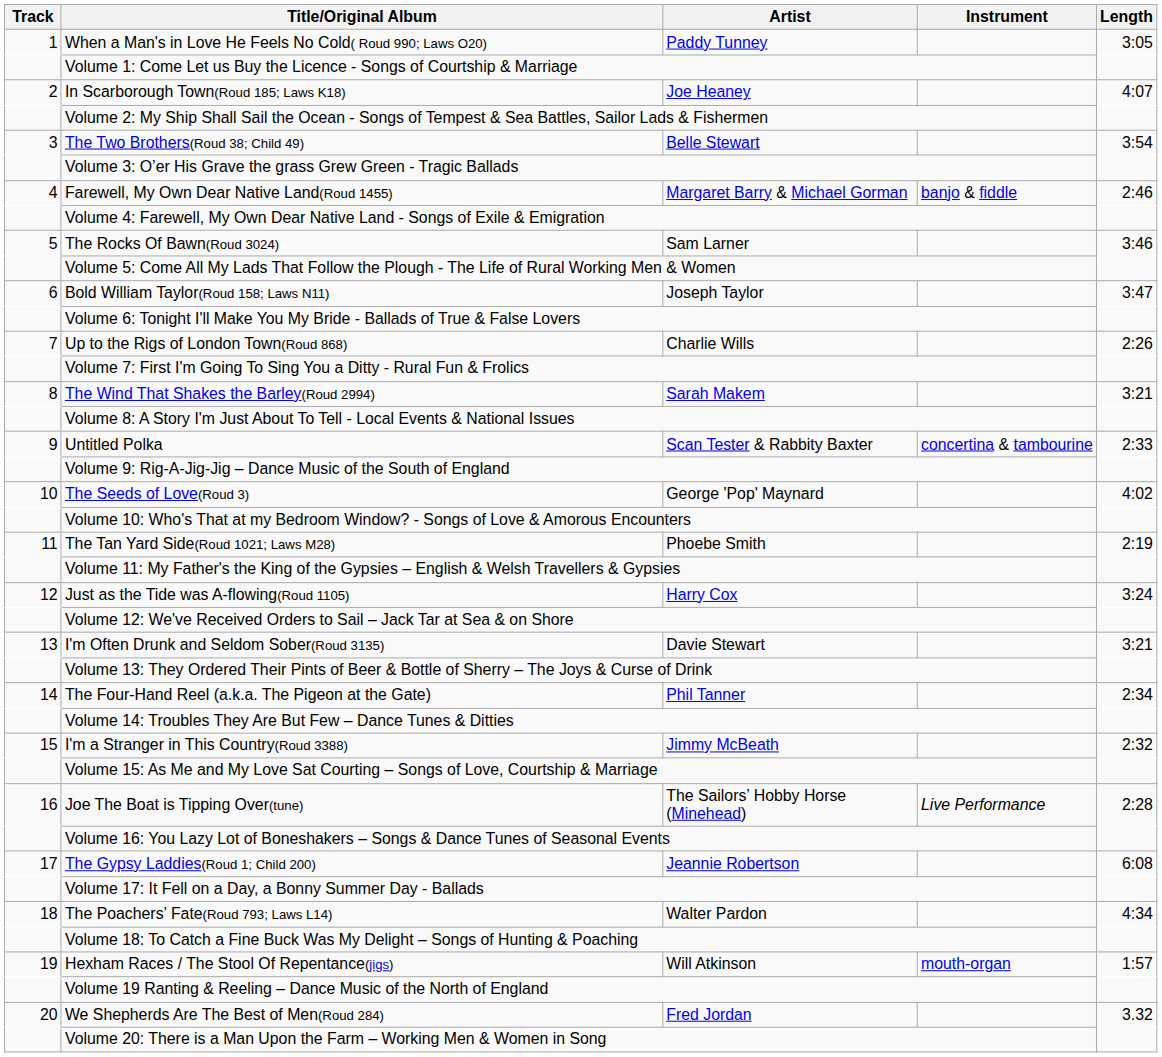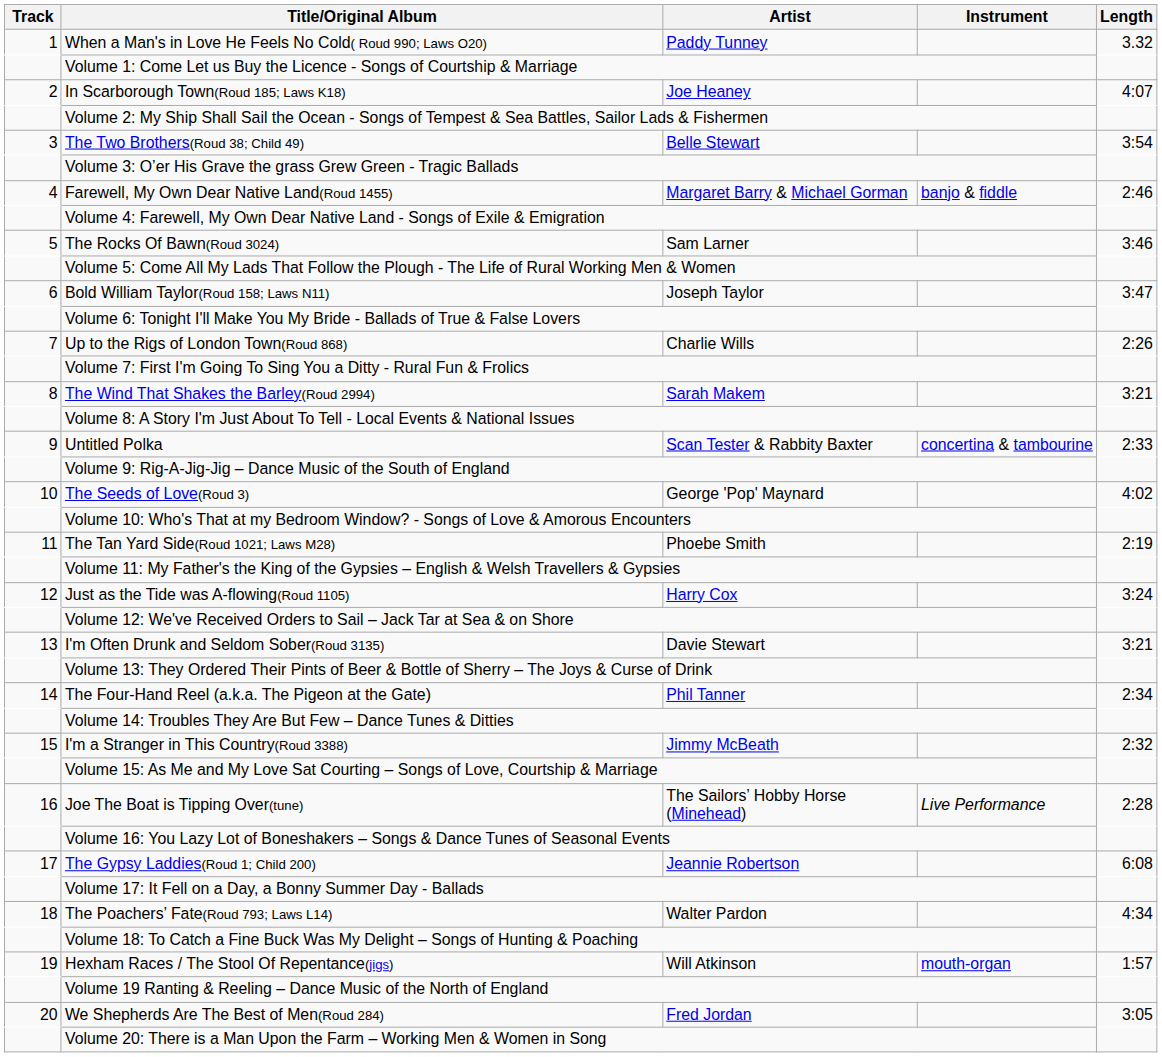(1137, 42) 3:05 -> (1137, 42) 3.32
(1137, 1014) 3.32 -> (1137, 1014) 3:05
